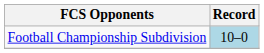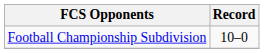(234, 37) lightblue background -> (234, 37) no background
